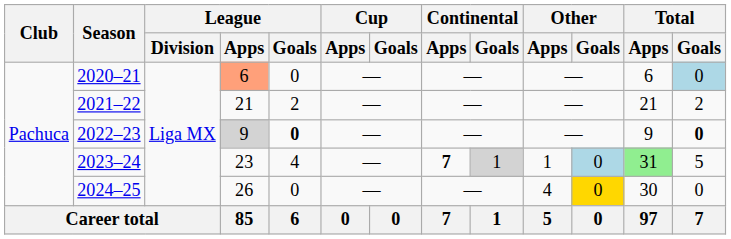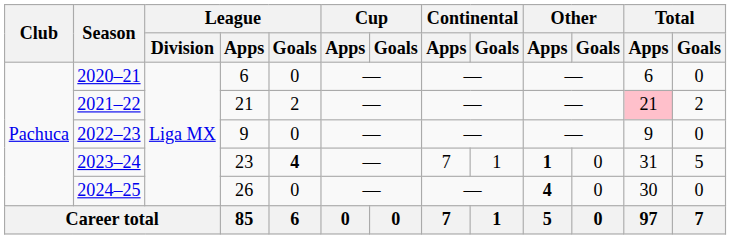(244, 76) lightsalmon background -> (244, 76) no background
(699, 76) lightblue background -> (699, 76) no background
(648, 104) no background -> (648, 104) pink background
(244, 133) lightgrey background -> (244, 133) no background
(295, 133) bold -> (295, 133) normal
(699, 133) bold -> (699, 133) normal
(295, 162) normal -> (295, 162) bold
(446, 162) bold -> (446, 162) normal
(497, 162) lightgrey background -> (497, 162) no background
(547, 162) normal -> (547, 162) bold
(598, 162) lightblue background -> (598, 162) no background
(648, 162) lightgreen background -> (648, 162) no background
(547, 190) normal -> (547, 190) bold
(598, 190) gold background -> (598, 190) no background
